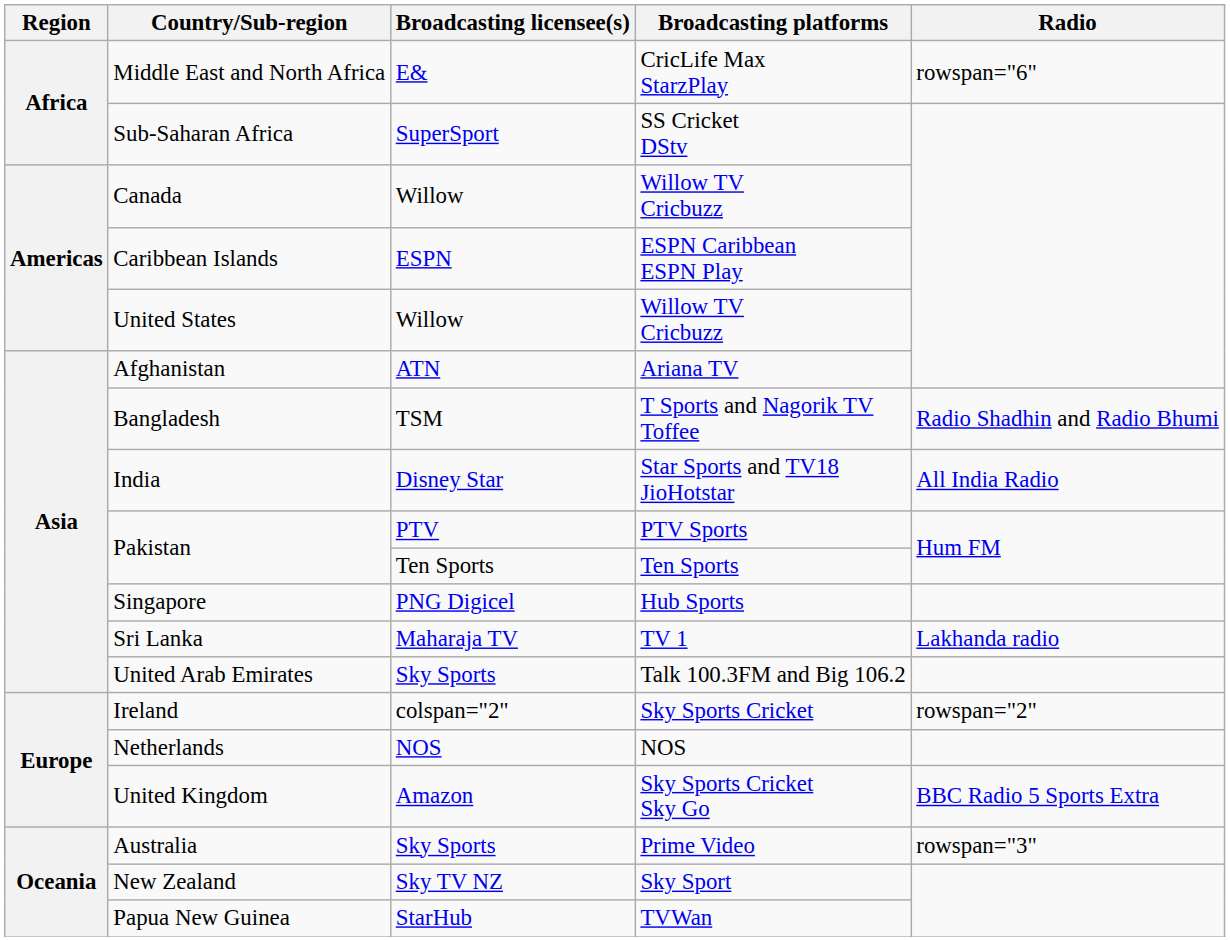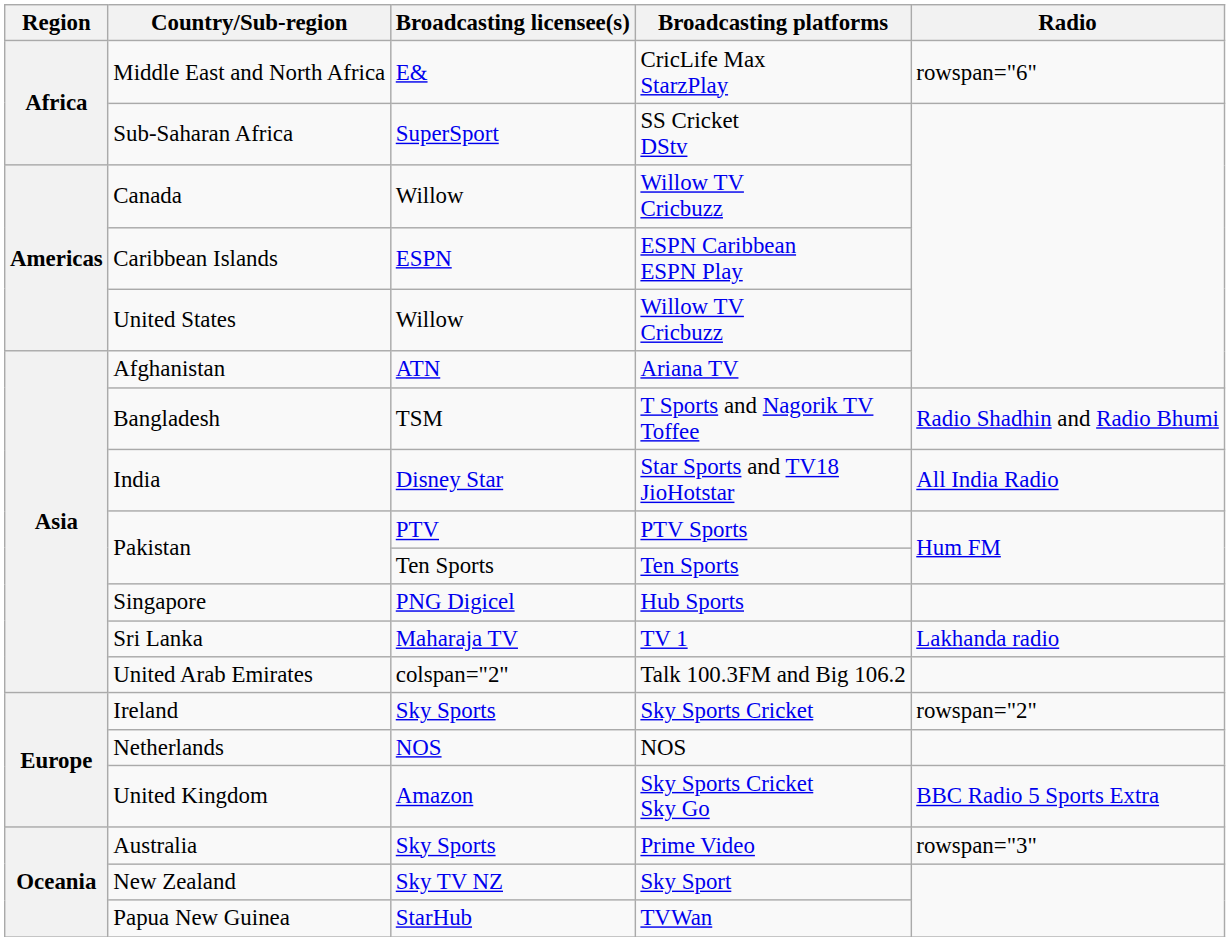(446, 674) Sky Sports -> (452, 674) colspan="2"
(452, 710) colspan="2" -> (446, 710) Sky Sports
